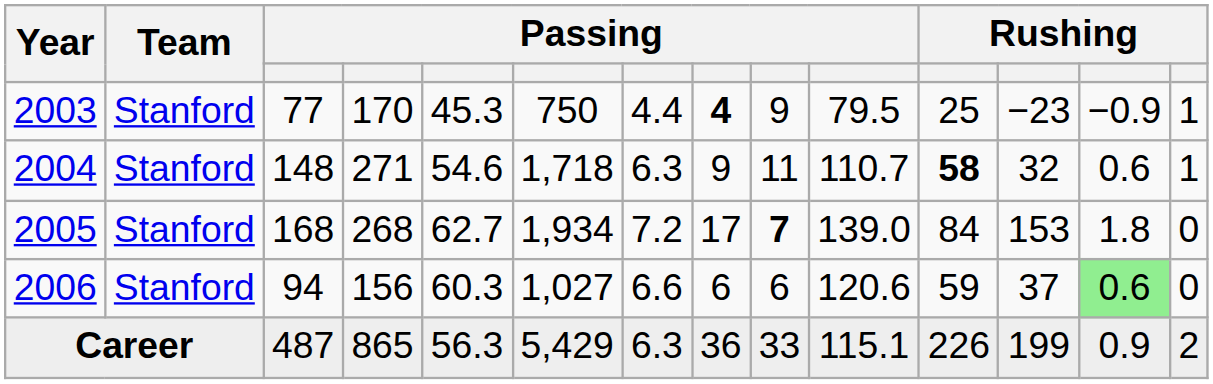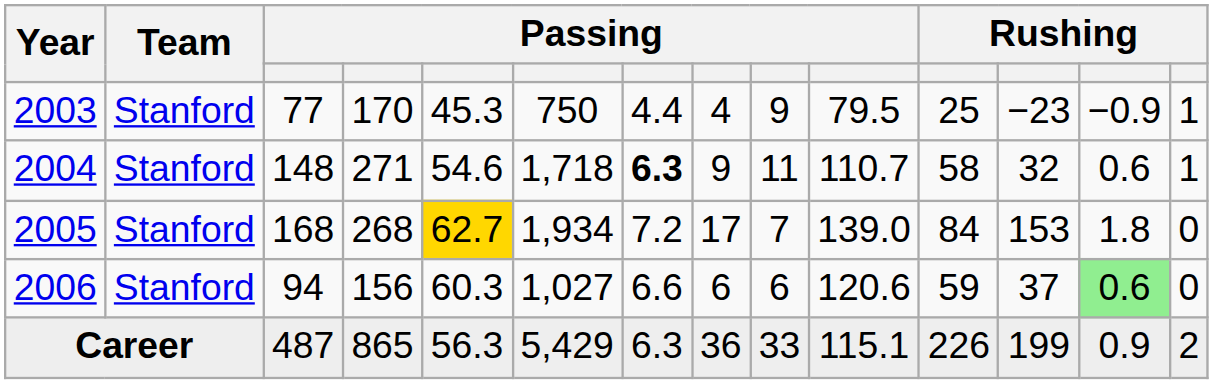(721, 110) bold -> (721, 110) normal
(657, 169) normal -> (657, 169) bold
(959, 169) bold -> (959, 169) normal
(467, 228) no background -> (467, 228) gold background
(779, 228) bold -> (779, 228) normal
